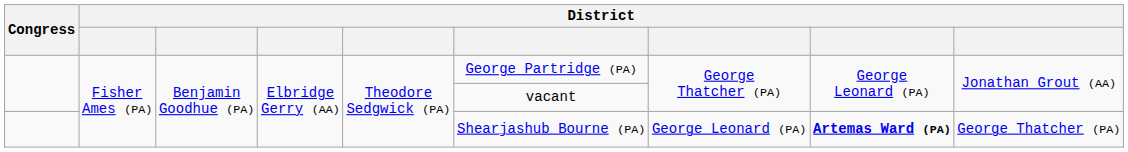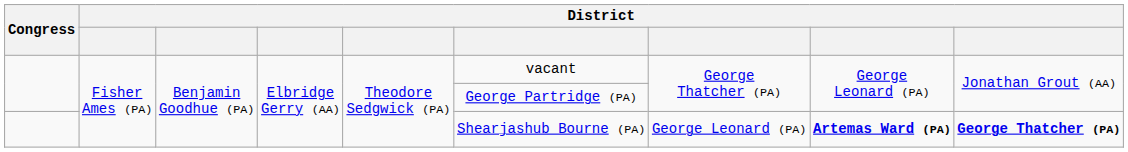(551, 70) George Partridge (PA) -> (551, 70) vacant
(551, 98) vacant -> (551, 98) George Partridge (PA)
(1039, 129) normal -> (1039, 129) bold
